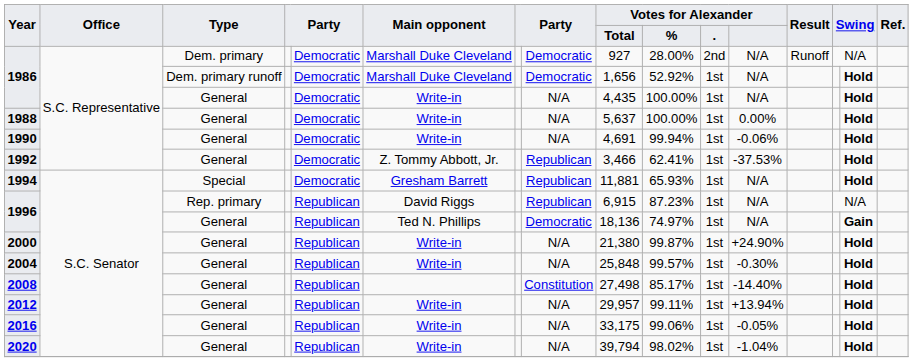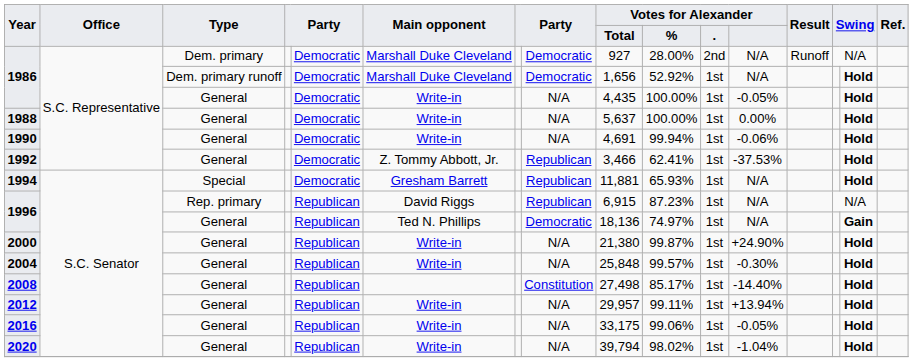(758, 98) N/A -> (758, 98) -0.05%
